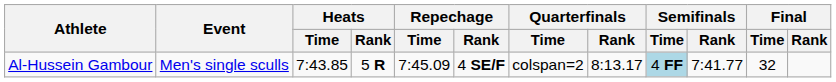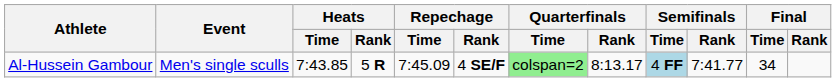(548, 65) no background -> (548, 65) lightgreen background
(767, 65) 32 -> (767, 65) 34
